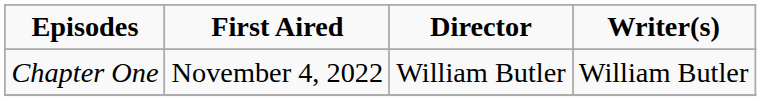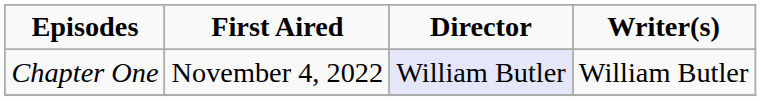(481, 71) no background -> (481, 71) lavender background
